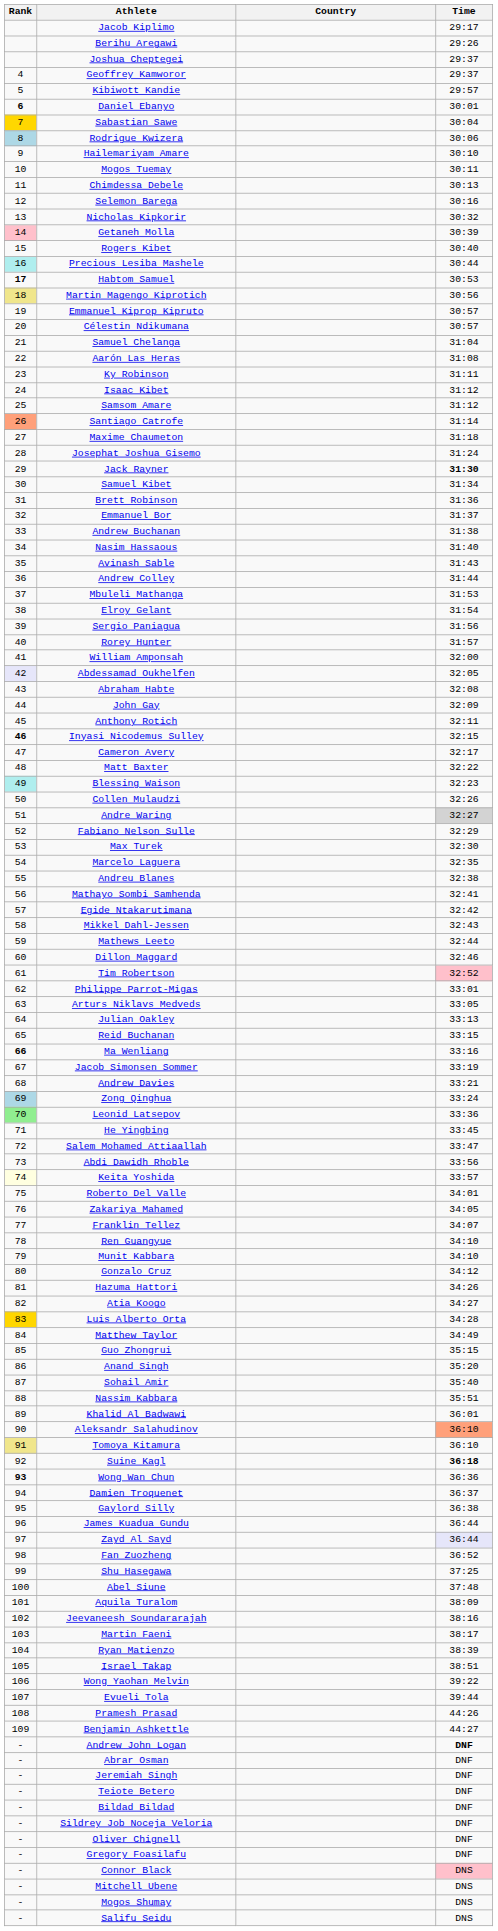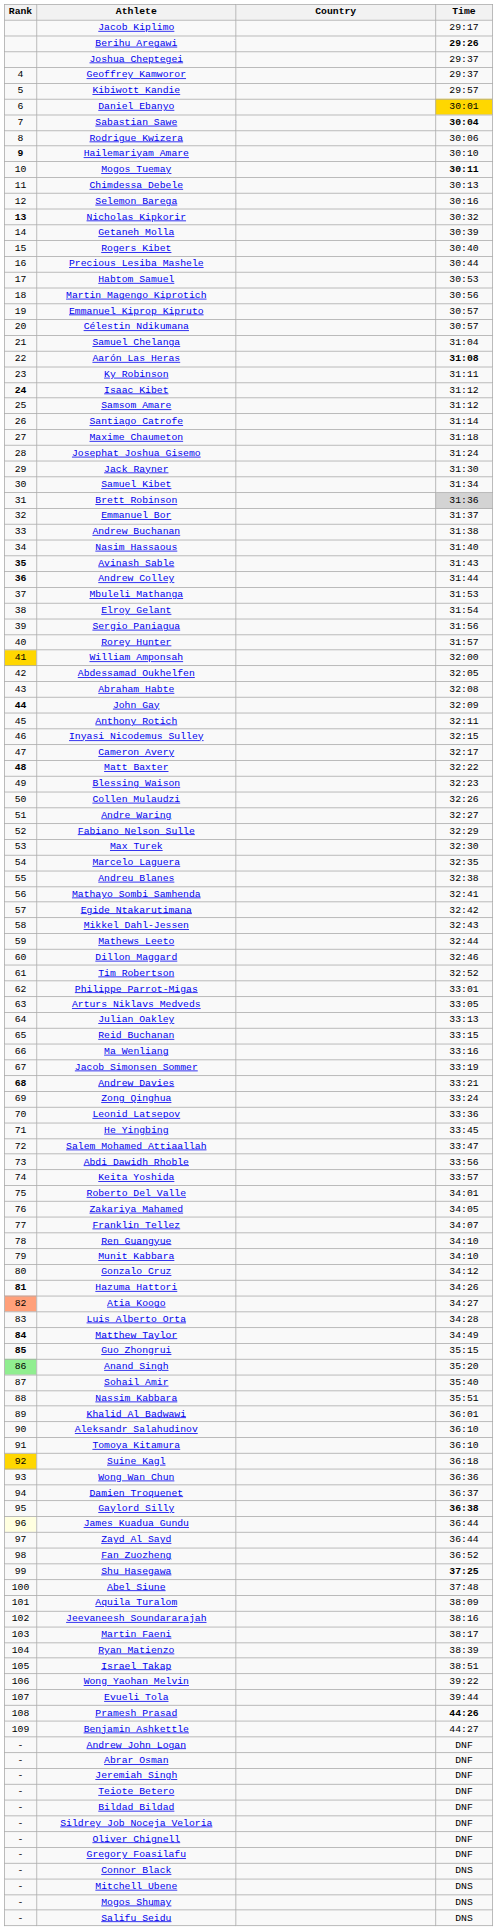(464, 44) normal -> (464, 44) bold
(20, 107) bold -> (20, 107) normal
(464, 107) no background -> (464, 107) gold background
(20, 123) gold background -> (20, 123) no background
(464, 123) normal -> (464, 123) bold
(20, 139) lightblue background -> (20, 139) no background
(20, 154) normal -> (20, 154) bold
(464, 170) normal -> (464, 170) bold
(20, 217) normal -> (20, 217) bold
(20, 233) pink background -> (20, 233) no background
(20, 265) paleturquoise background -> (20, 265) no background
(20, 280) bold -> (20, 280) normal
(20, 296) khaki background -> (20, 296) no background
(464, 359) normal -> (464, 359) bold
(20, 391) normal -> (20, 391) bold
(20, 422) lightsalmon background -> (20, 422) no background
(464, 469) bold -> (464, 469) normal
(464, 501) no background -> (464, 501) lightgrey background
(20, 564) normal -> (20, 564) bold
(20, 580) normal -> (20, 580) bold
(20, 658) no background -> (20, 658) gold background
(20, 674) lavender background -> (20, 674) no background
(20, 706) normal -> (20, 706) bold
(20, 737) bold -> (20, 737) normal
(20, 769) normal -> (20, 769) bold
(20, 784) paleturquoise background -> (20, 784) no background
(464, 816) lightgrey background -> (464, 816) no background
(464, 973) pink background -> (464, 973) no background
(20, 1052) bold -> (20, 1052) normal
(20, 1084) normal -> (20, 1084) bold
(20, 1099) lightblue background -> (20, 1099) no background
(20, 1115) lightgreen background -> (20, 1115) no background
(20, 1178) lightyellow background -> (20, 1178) no background
(20, 1288) normal -> (20, 1288) bold
(20, 1304) no background -> (20, 1304) lightsalmon background
(20, 1320) gold background -> (20, 1320) no background
(20, 1336) normal -> (20, 1336) bold
(20, 1351) normal -> (20, 1351) bold
(20, 1367) no background -> (20, 1367) lightgreen background
(464, 1430) lightsalmon background -> (464, 1430) no background
(20, 1446) khaki background -> (20, 1446) no background
(20, 1462) no background -> (20, 1462) gold background
(464, 1462) bold -> (464, 1462) normal
(20, 1477) bold -> (20, 1477) normal
(464, 1509) normal -> (464, 1509) bold
(20, 1525) no background -> (20, 1525) lightyellow background
(464, 1540) lavender background -> (464, 1540) no background
(464, 1572) normal -> (464, 1572) bold
(464, 1714) normal -> (464, 1714) bold
(464, 1745) bold -> (464, 1745) normal
(464, 1871) pink background -> (464, 1871) no background
